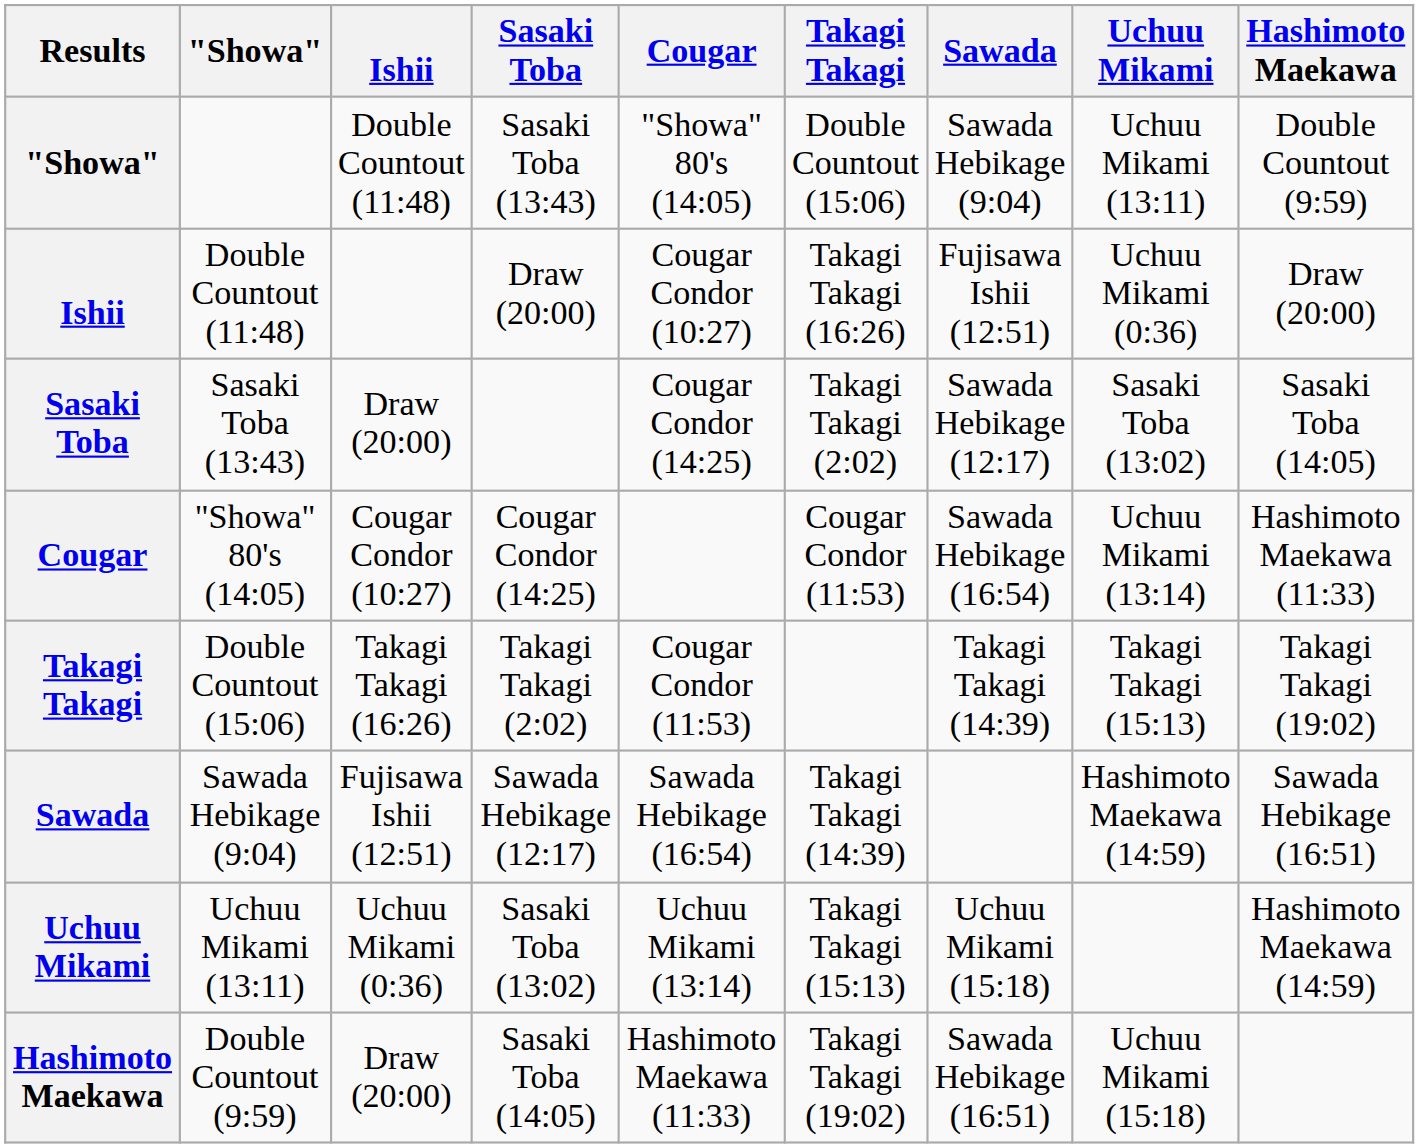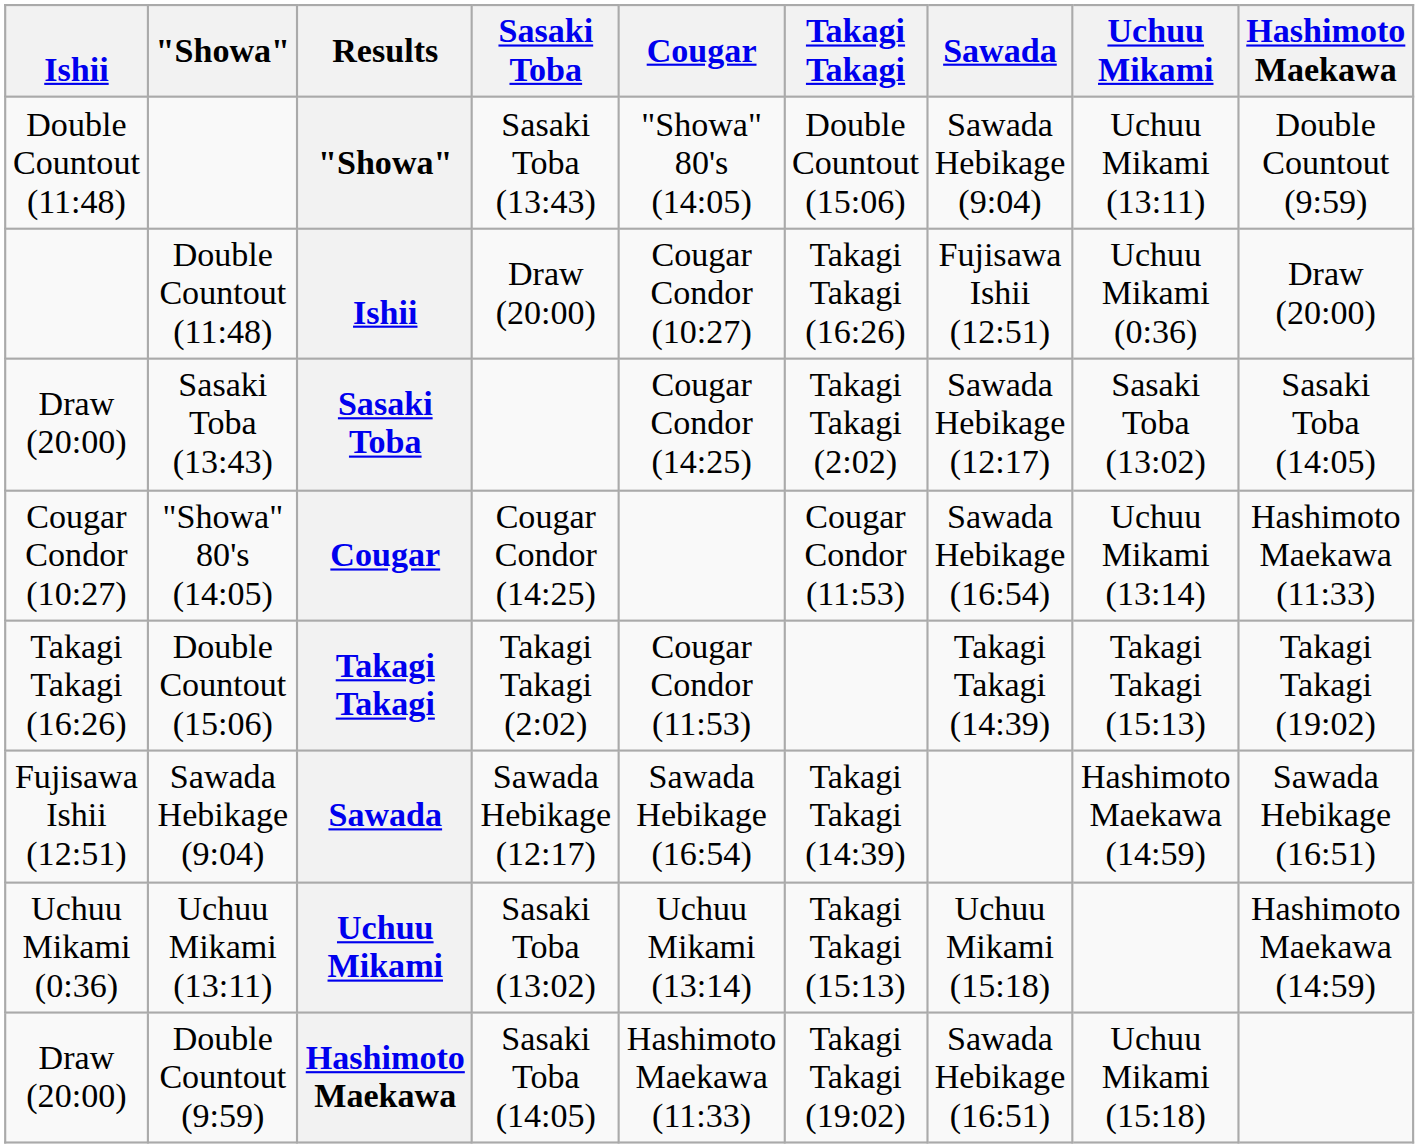columns swapped: (93, 50) <-> (401, 69)
